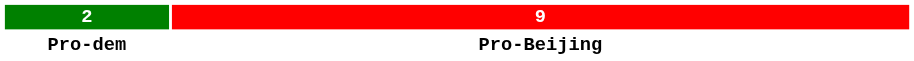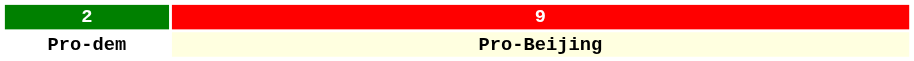(540, 44) no background -> (540, 44) lightyellow background
